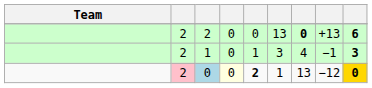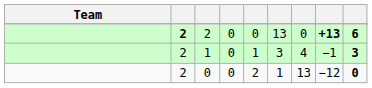(183, 34) normal -> (183, 34) bold
(304, 34) bold -> (304, 34) normal
(329, 34) normal -> (329, 34) bold
(183, 73) pink background -> (183, 73) no background
(207, 73) lightblue background -> (207, 73) no background
(231, 73) lightyellow background -> (231, 73) no background
(255, 73) bold -> (255, 73) normal
(355, 73) gold background -> (355, 73) no background
